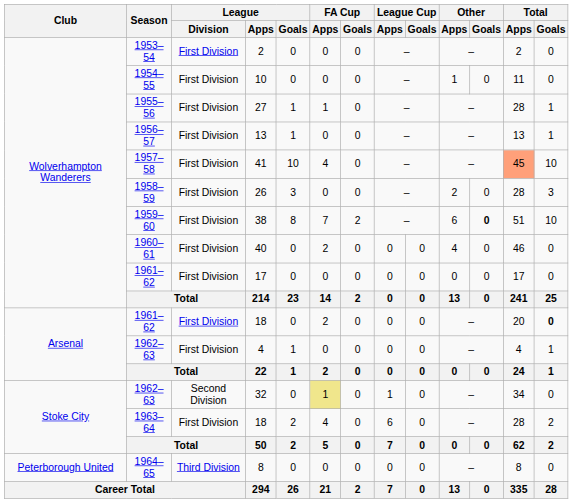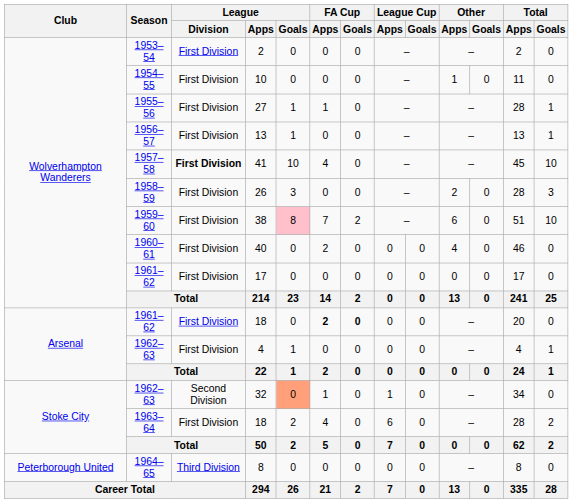(208, 164) normal -> (208, 164) bold
(519, 164) lightsalmon background -> (519, 164) no background
(293, 220) no background -> (293, 220) pink background
(487, 220) bold -> (487, 220) normal
(325, 321) normal -> (325, 321) bold
(358, 321) normal -> (358, 321) bold
(551, 321) bold -> (551, 321) normal
(293, 394) no background -> (293, 394) lightsalmon background
(325, 394) khaki background -> (325, 394) no background
